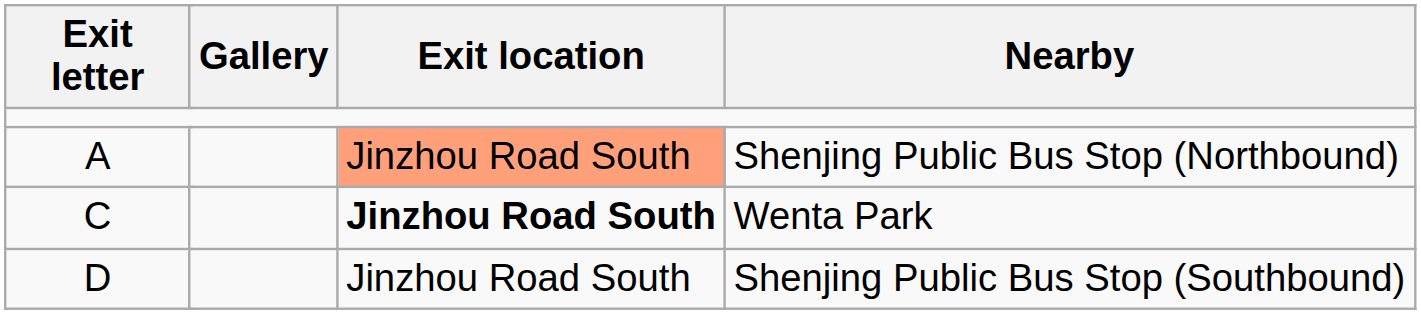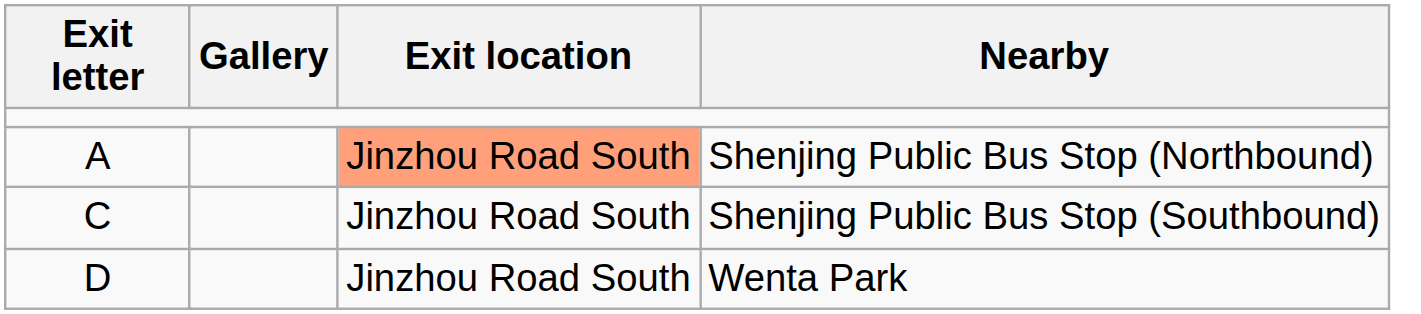(531, 216) bold -> (518, 216) normal
(833, 216) Wenta Park -> (1044, 216) Shenjing Public Bus Stop (Southbound)
(1069, 277) Shenjing Public Bus Stop (Southbound) -> (808, 277) Wenta Park
